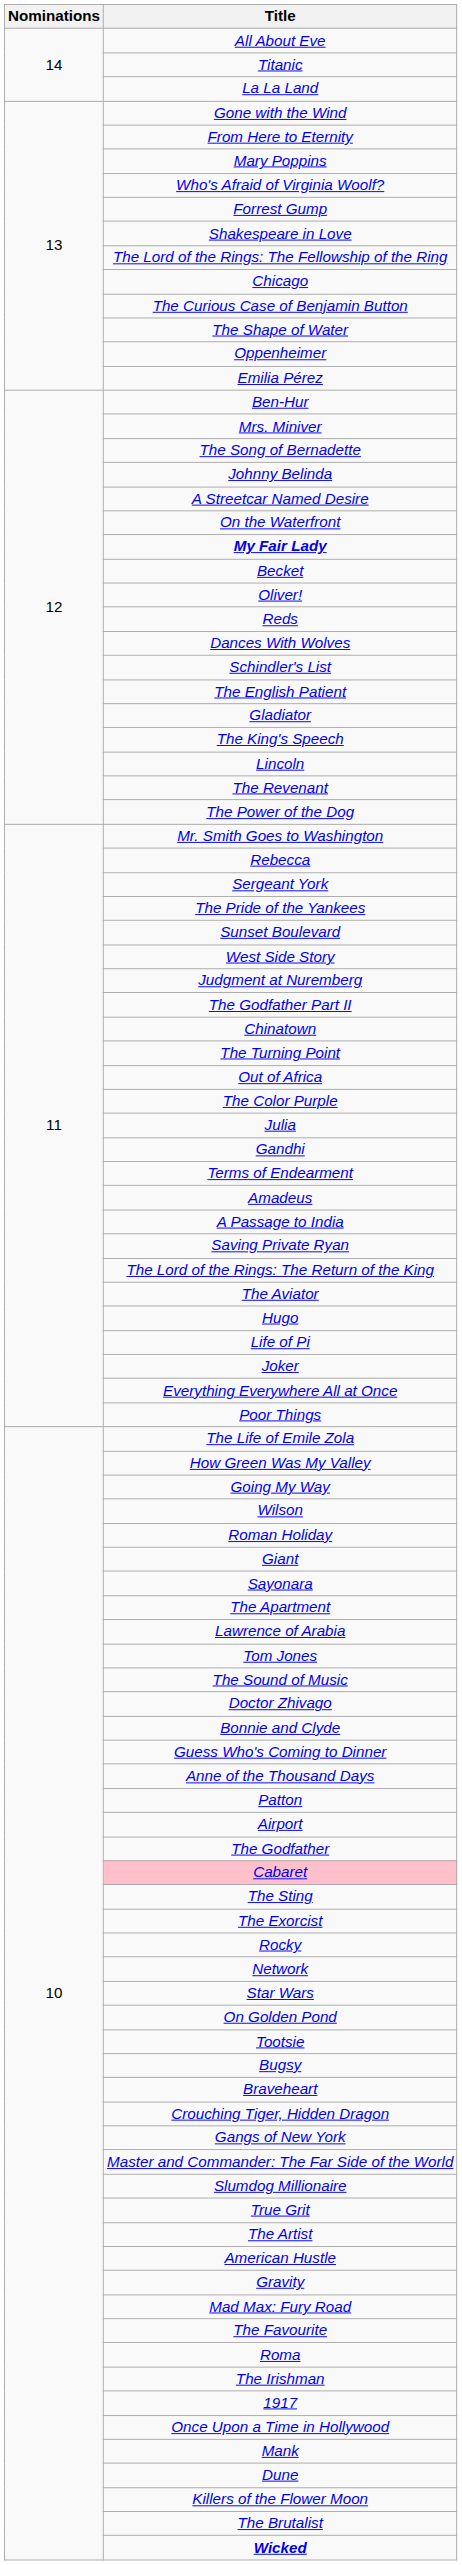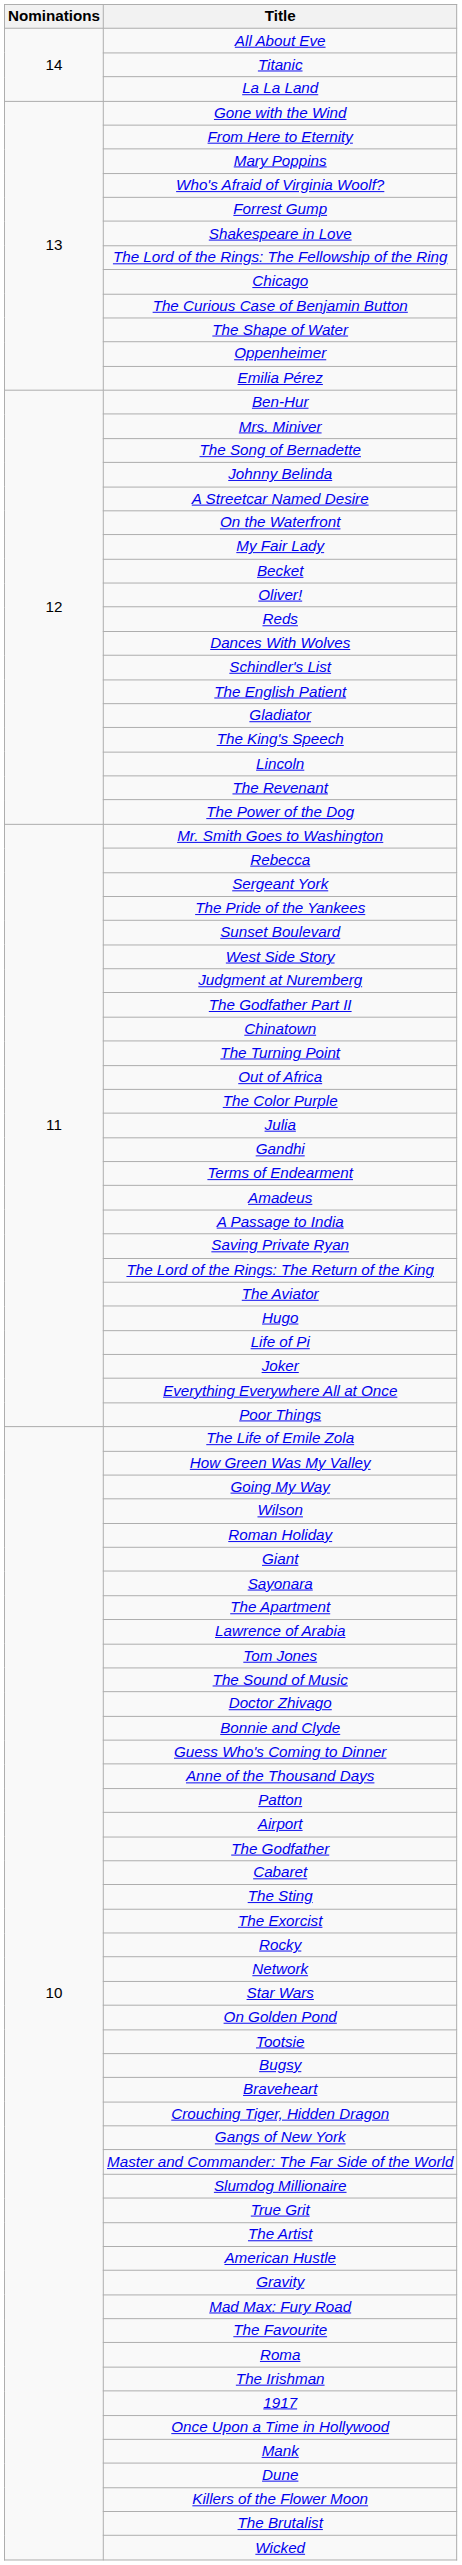(280, 546) bold -> (280, 546) normal
(280, 1872) pink background -> (280, 1872) no background
(280, 2547) bold -> (280, 2547) normal
